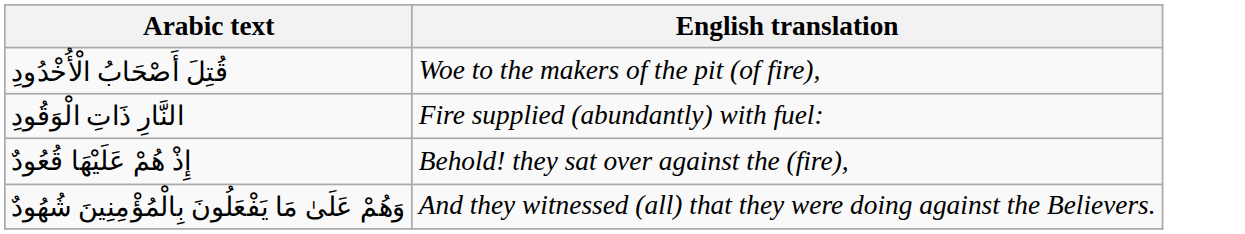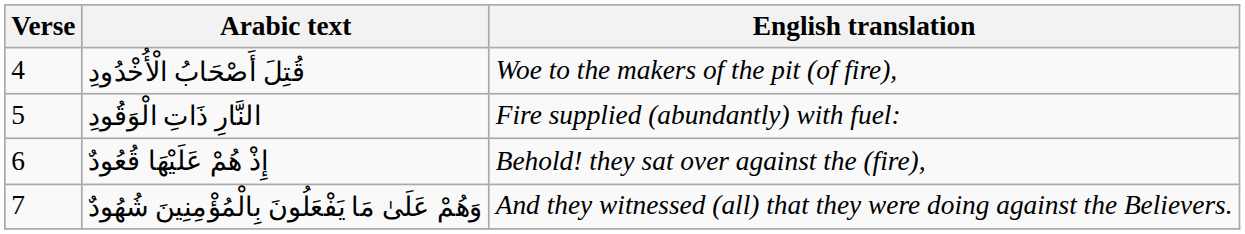+ column: (43, 26)
